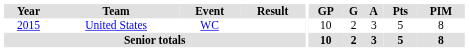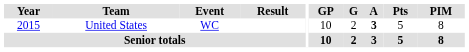(374, 25) normal -> (374, 25) bold
